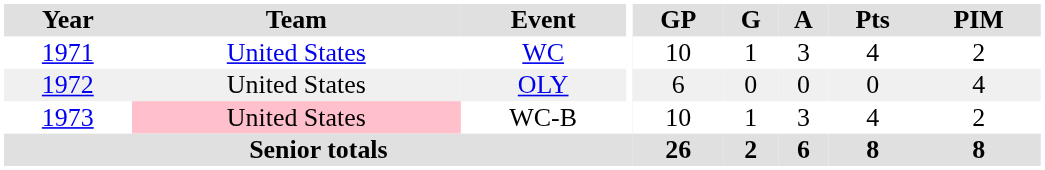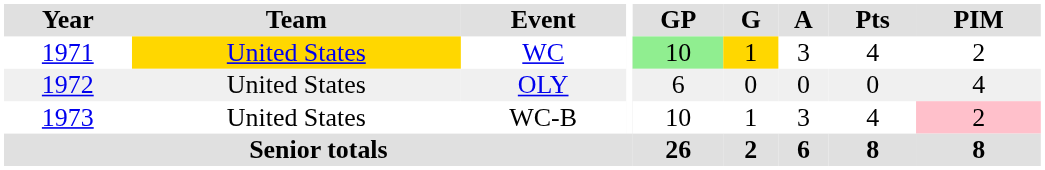(296, 52) no background -> (296, 52) gold background
(678, 52) no background -> (678, 52) lightgreen background
(751, 52) no background -> (751, 52) gold background
(296, 117) pink background -> (296, 117) no background
(979, 117) no background -> (979, 117) pink background
